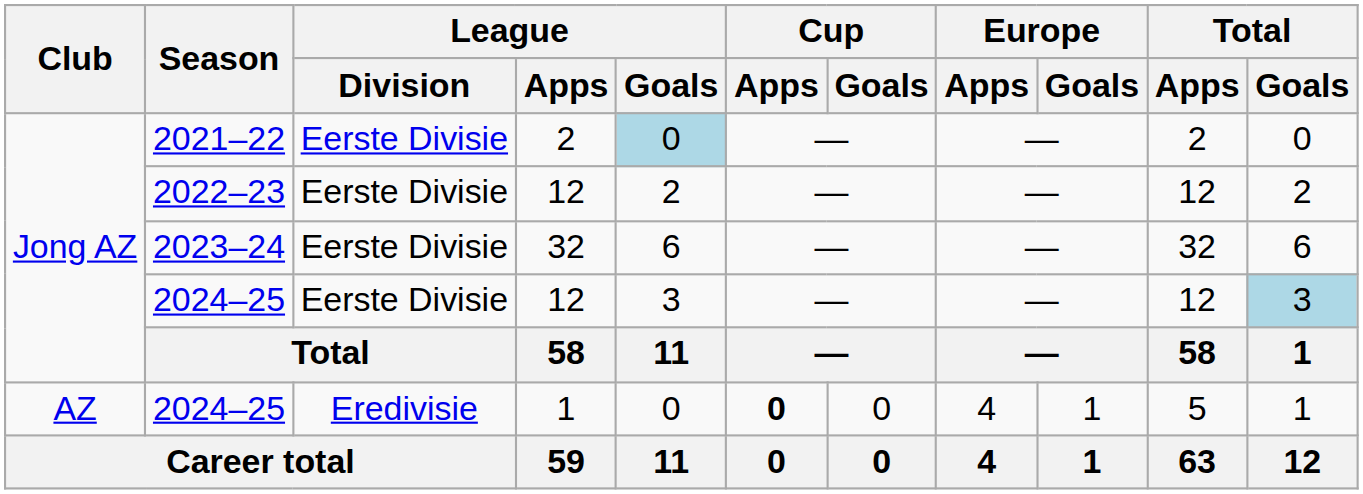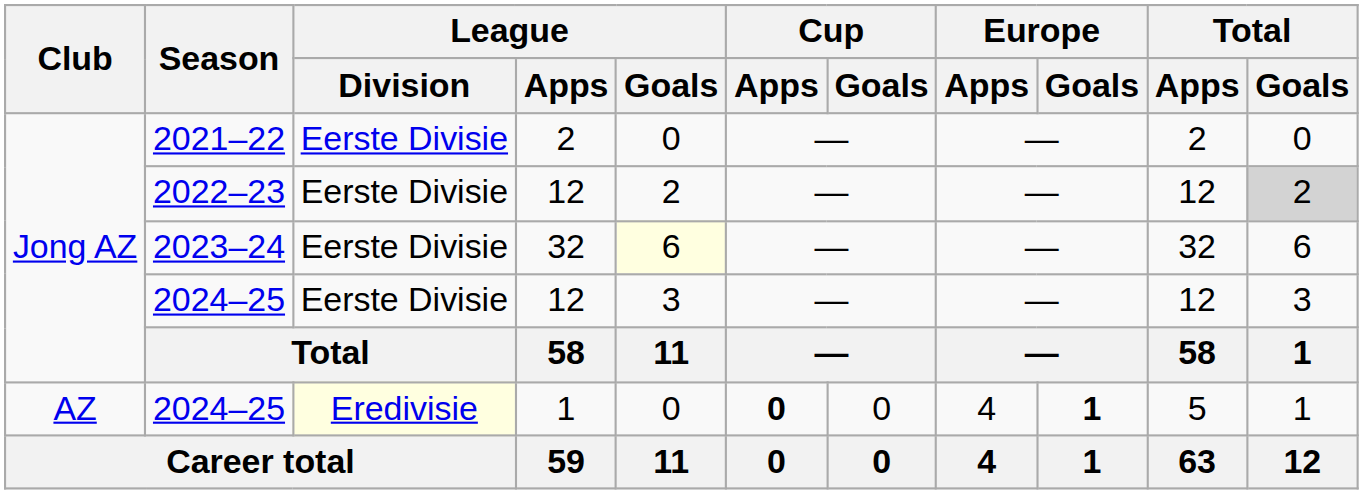(671, 138) lightblue background -> (671, 138) no background
(1302, 192) no background -> (1302, 192) lightgrey background
(671, 246) no background -> (671, 246) lightyellow background
(1302, 300) lightblue background -> (1302, 300) no background
(404, 407) no background -> (404, 407) lightyellow background
(1092, 407) normal -> (1092, 407) bold
